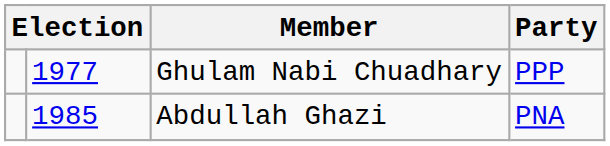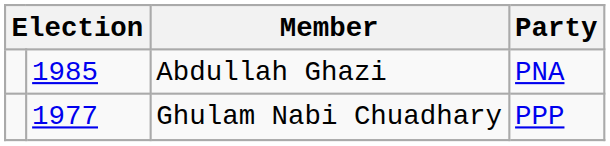rows swapped: (329, 72) <-> (272, 117)
